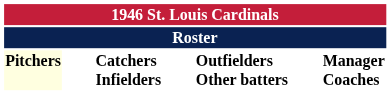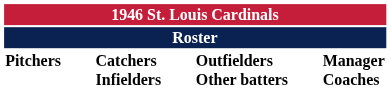(33, 60) lightyellow background -> (33, 60) no background
